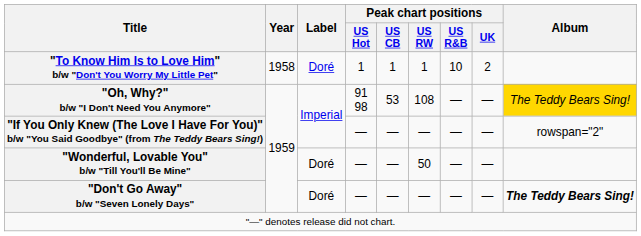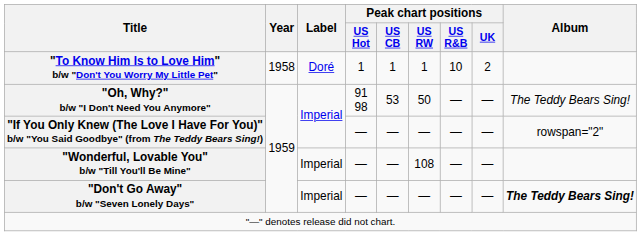(424, 100) 108 -> (424, 100) 50
(570, 100) gold background -> (570, 100) no background
(321, 164) Doré -> (321, 164) Imperial
(424, 164) 50 -> (424, 164) 108
(321, 196) Doré -> (321, 196) Imperial
